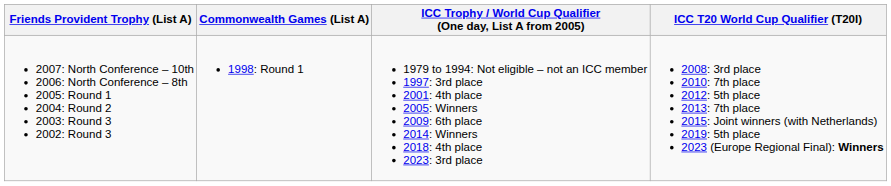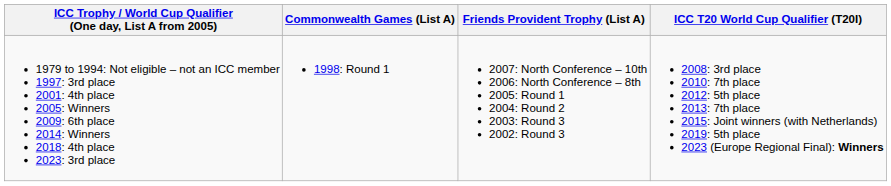columns swapped: (511, 20) <-> (101, 20)
